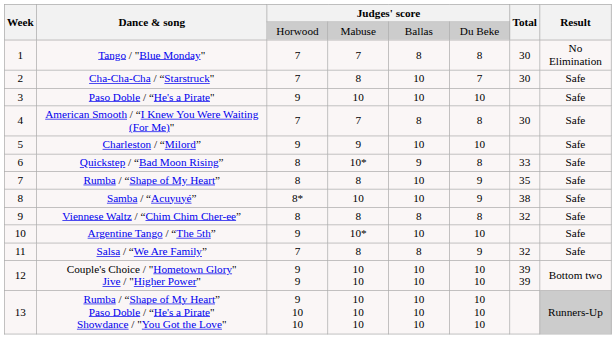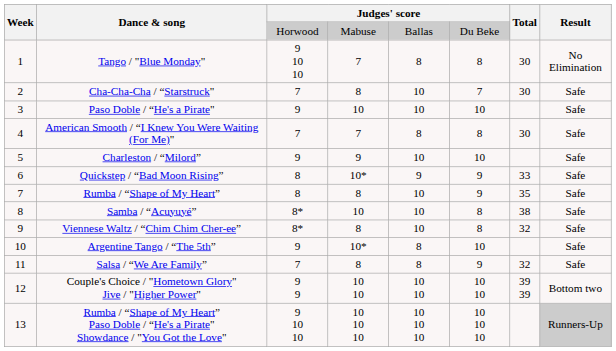(298, 55) 7 -> (298, 61) 9 10 10
(480, 162) 8 -> (480, 175) 9
(480, 198) 9 -> (480, 211) 8
(298, 216) 8 -> (298, 228) 8*
(419, 216) 8 -> (419, 228) 10
(419, 233) 10 -> (419, 246) 8
